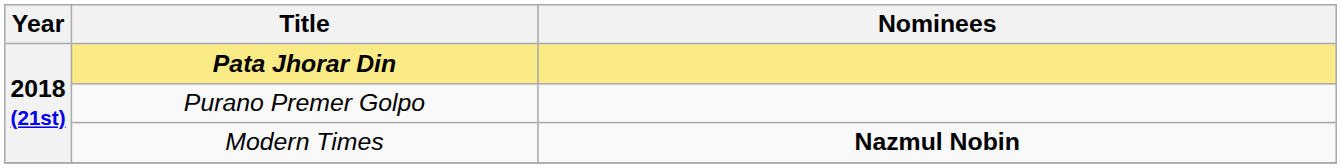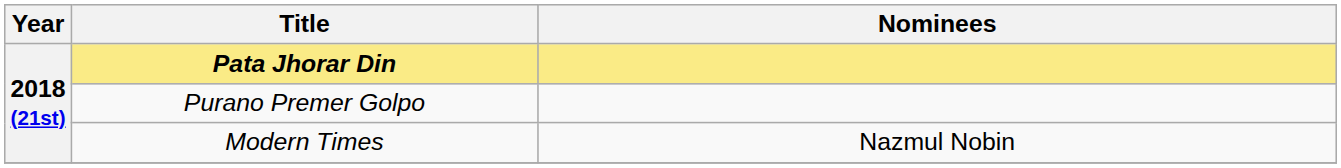(937, 142) bold -> (937, 142) normal
